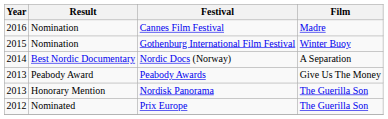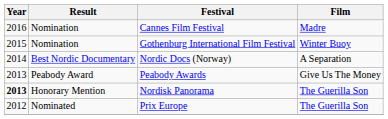(17, 91) normal -> (17, 91) bold
